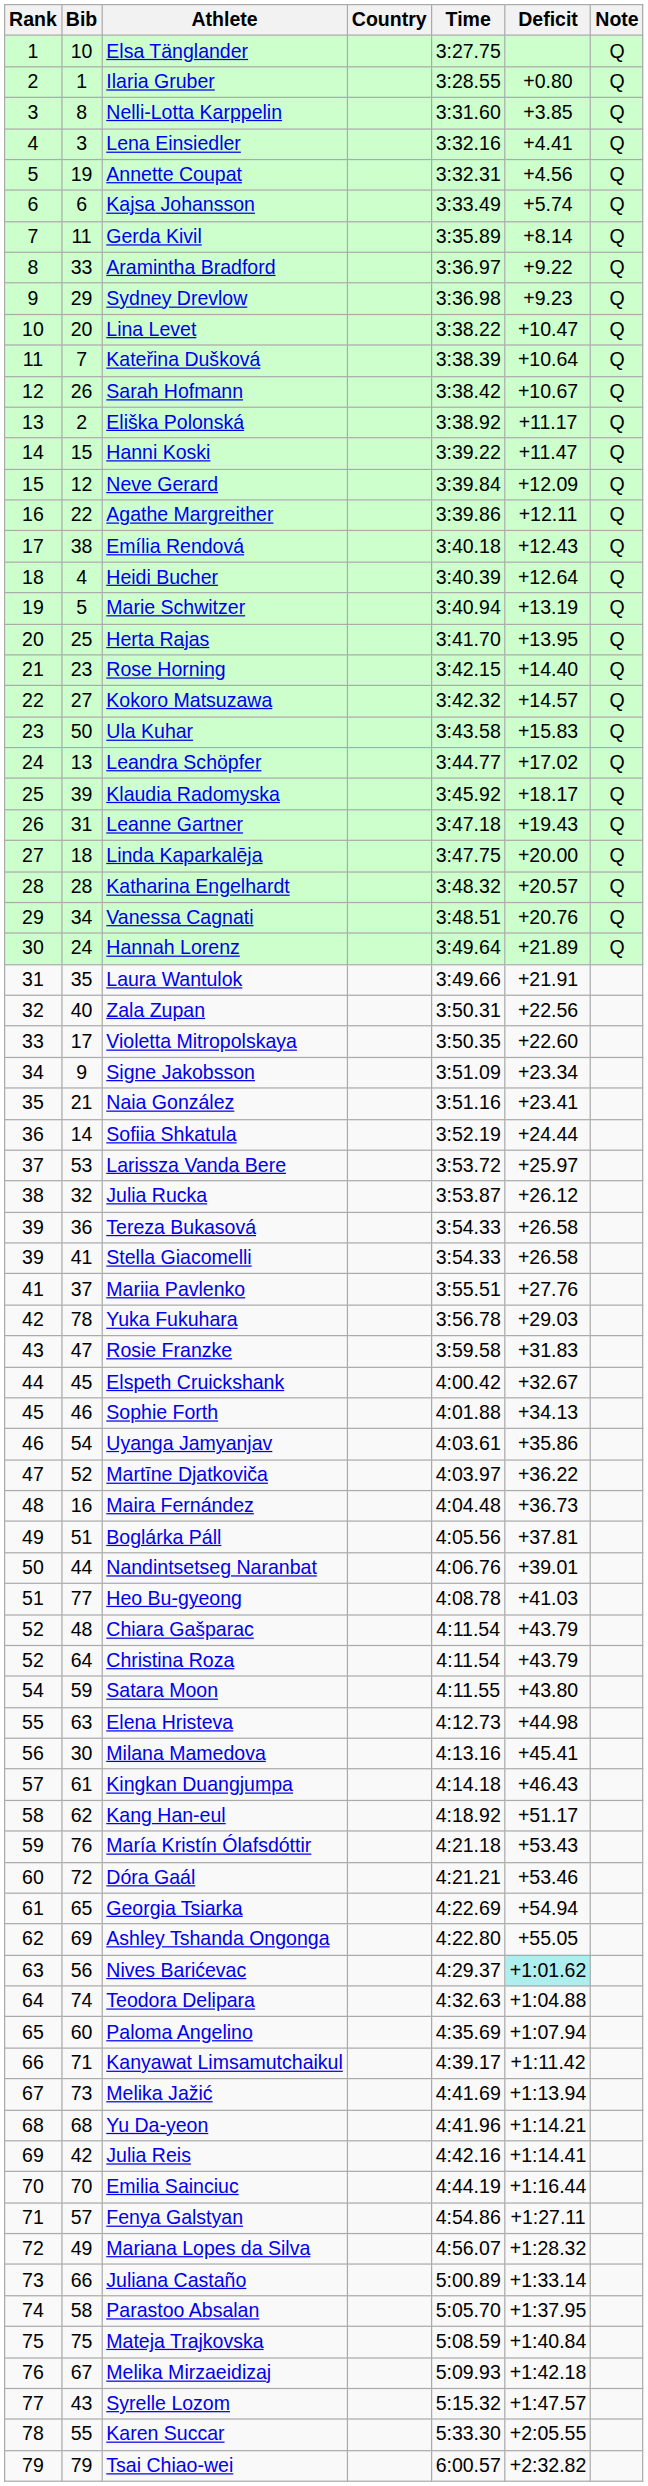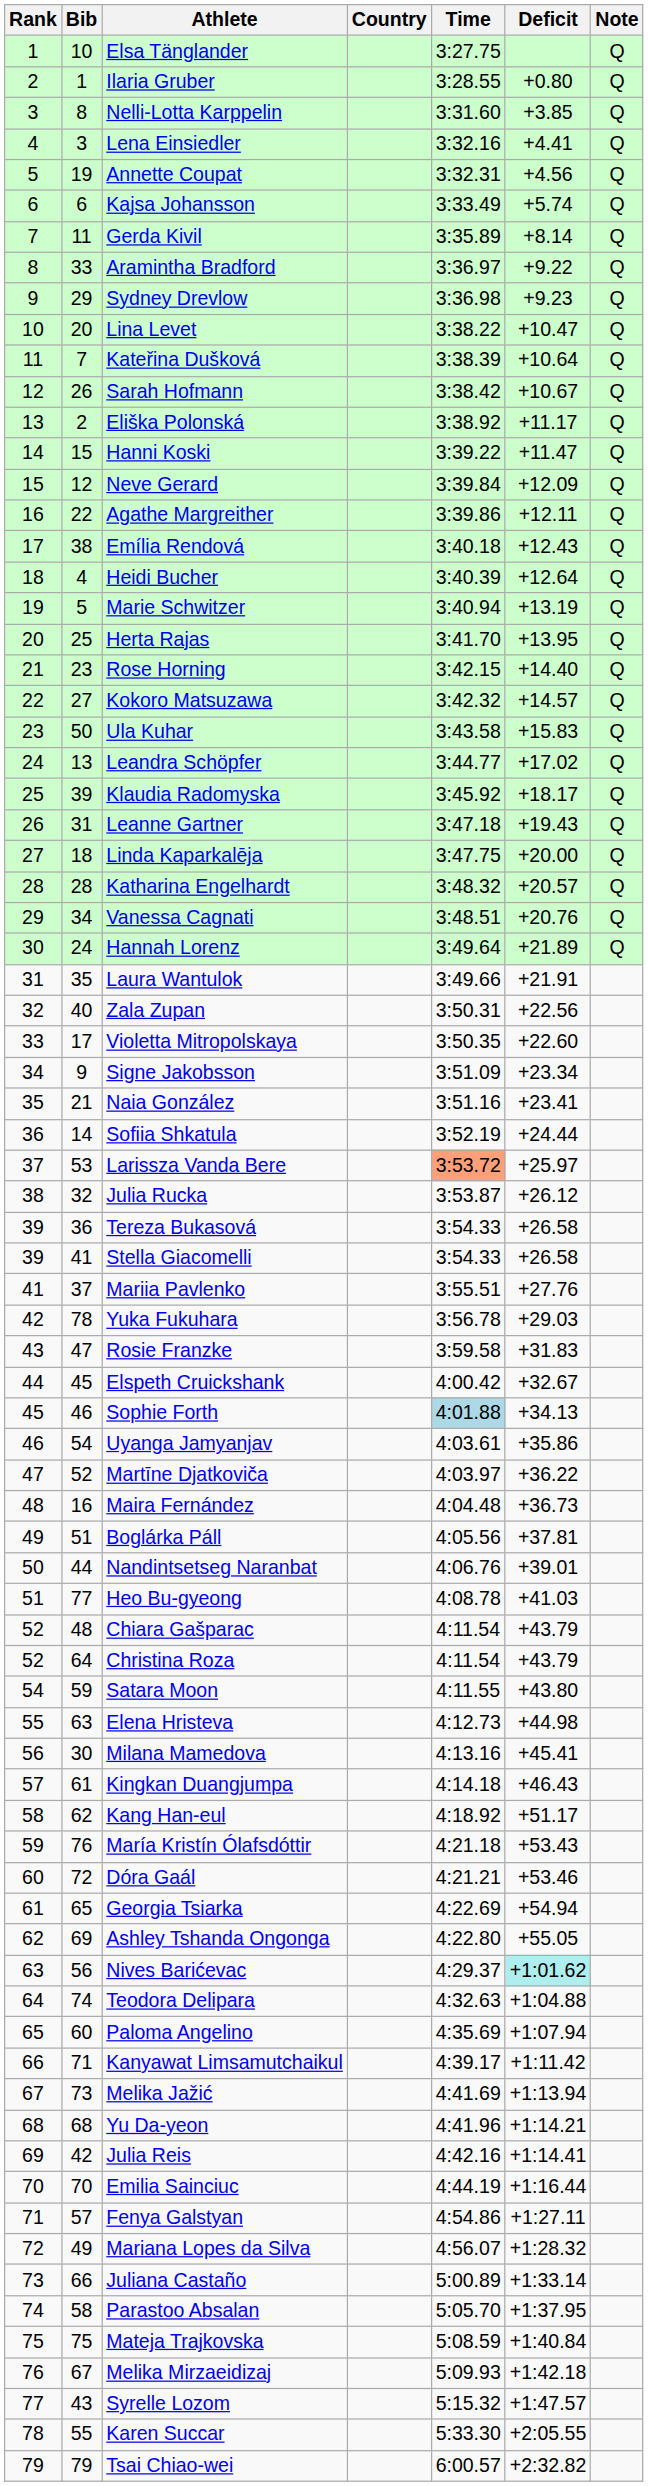(468, 1165) no background -> (468, 1165) lightsalmon background
(468, 1413) no background -> (468, 1413) lightblue background
